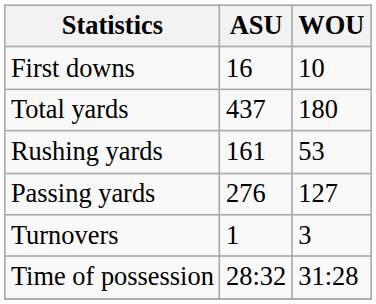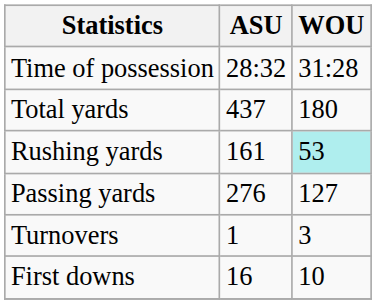rows swapped: (73, 67) <-> (112, 277)
(312, 151) no background -> (312, 151) paleturquoise background
